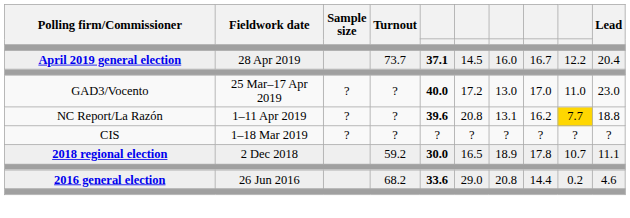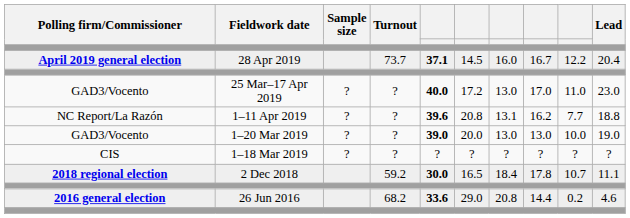(575, 116) gold background -> (575, 116) no background
+ row: (110, 135)
(506, 154) 18.9 -> (506, 173) 18.4
